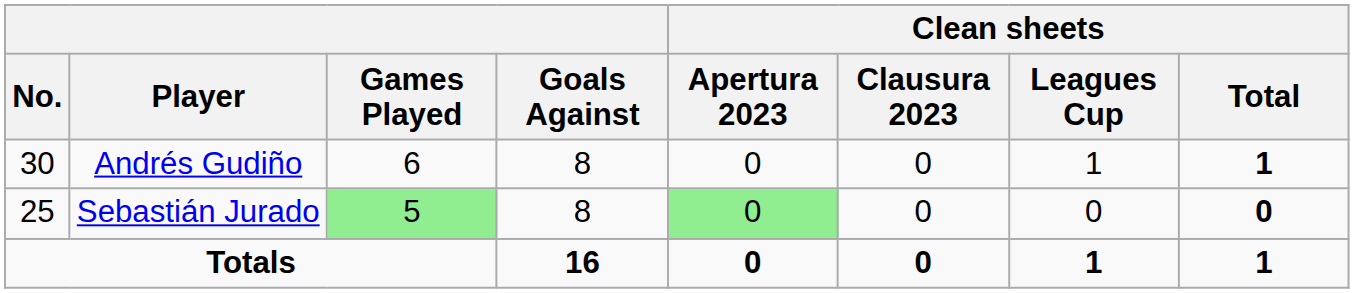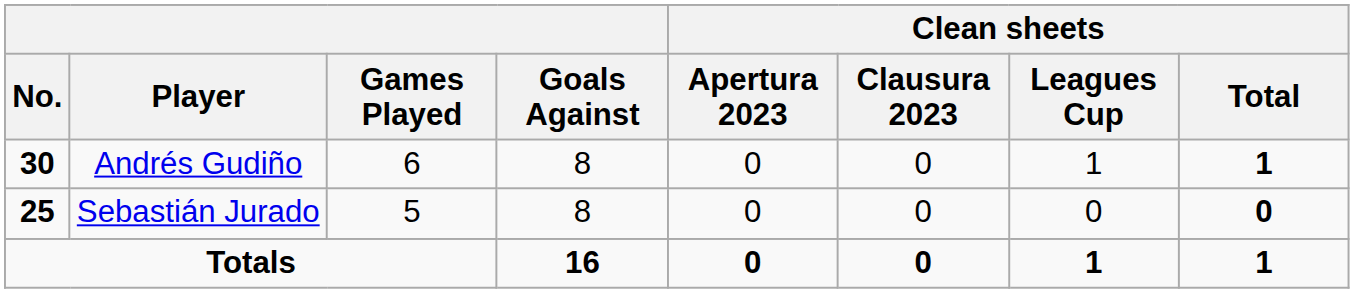(37, 163) normal -> (37, 163) bold
(37, 212) normal -> (37, 212) bold
(412, 212) lightgreen background -> (412, 212) no background
(753, 212) lightgreen background -> (753, 212) no background
